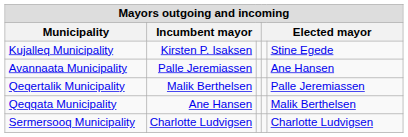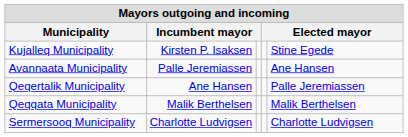(210, 86) Malik Berthelsen -> (220, 86) Ane Hansen
(220, 104) Ane Hansen -> (210, 104) Malik Berthelsen
